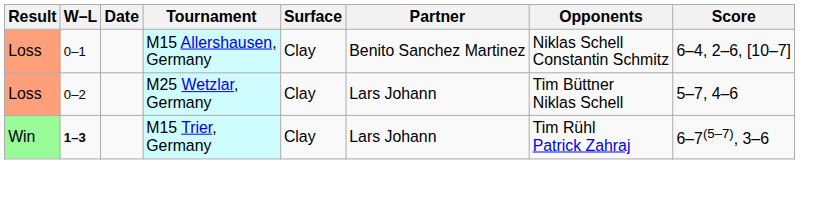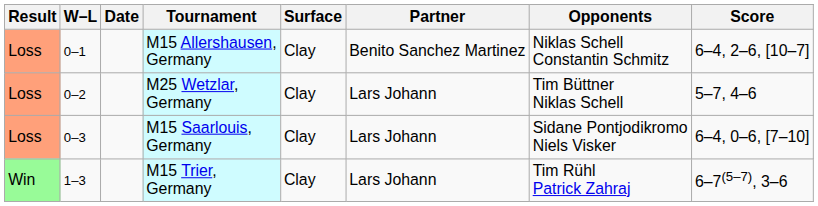+ row: (199, 136)
(75, 136) bold -> (75, 180) normal
